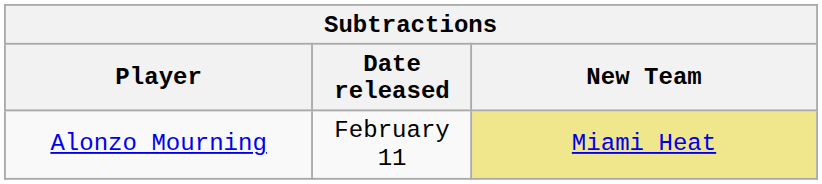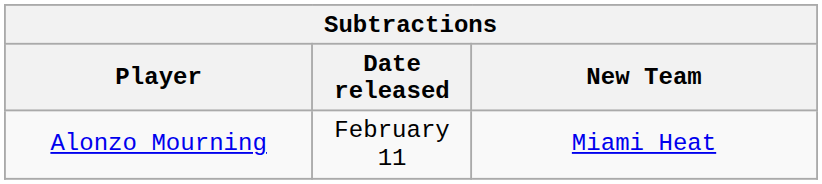(644, 145) khaki background -> (644, 145) no background
